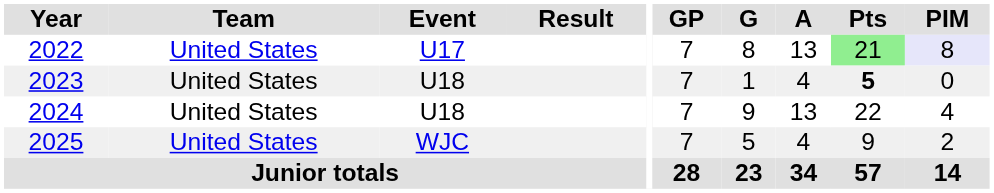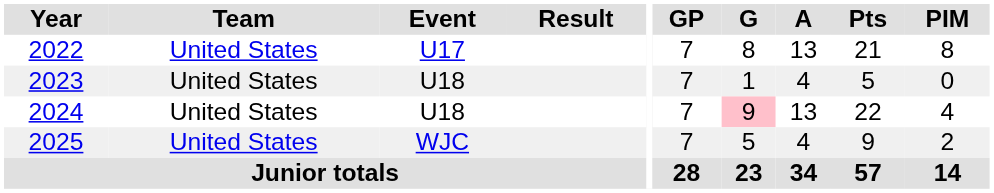(868, 49) lightgreen background -> (868, 49) no background
(947, 49) lavender background -> (947, 49) no background
(868, 80) bold -> (868, 80) normal
(749, 111) no background -> (749, 111) pink background
